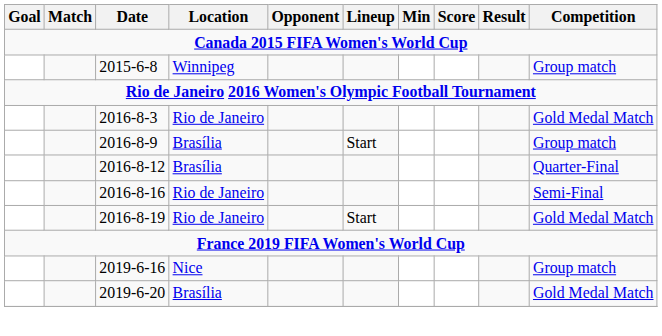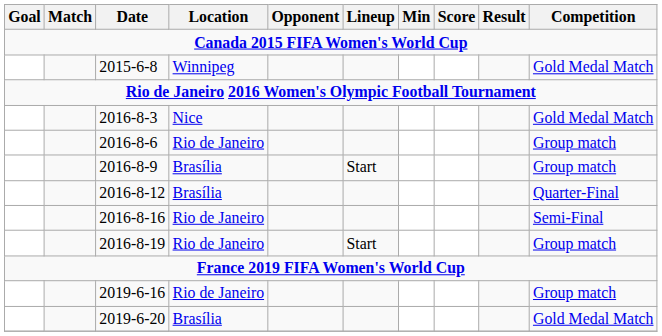(575, 67) Group match -> (593, 67) Gold Medal Match
(218, 117) Rio de Janeiro -> (188, 117) Nice
+ row: (128, 142)
(593, 218) Gold Medal Match -> (575, 243) Group match
(188, 268) Nice -> (218, 293) Rio de Janeiro
